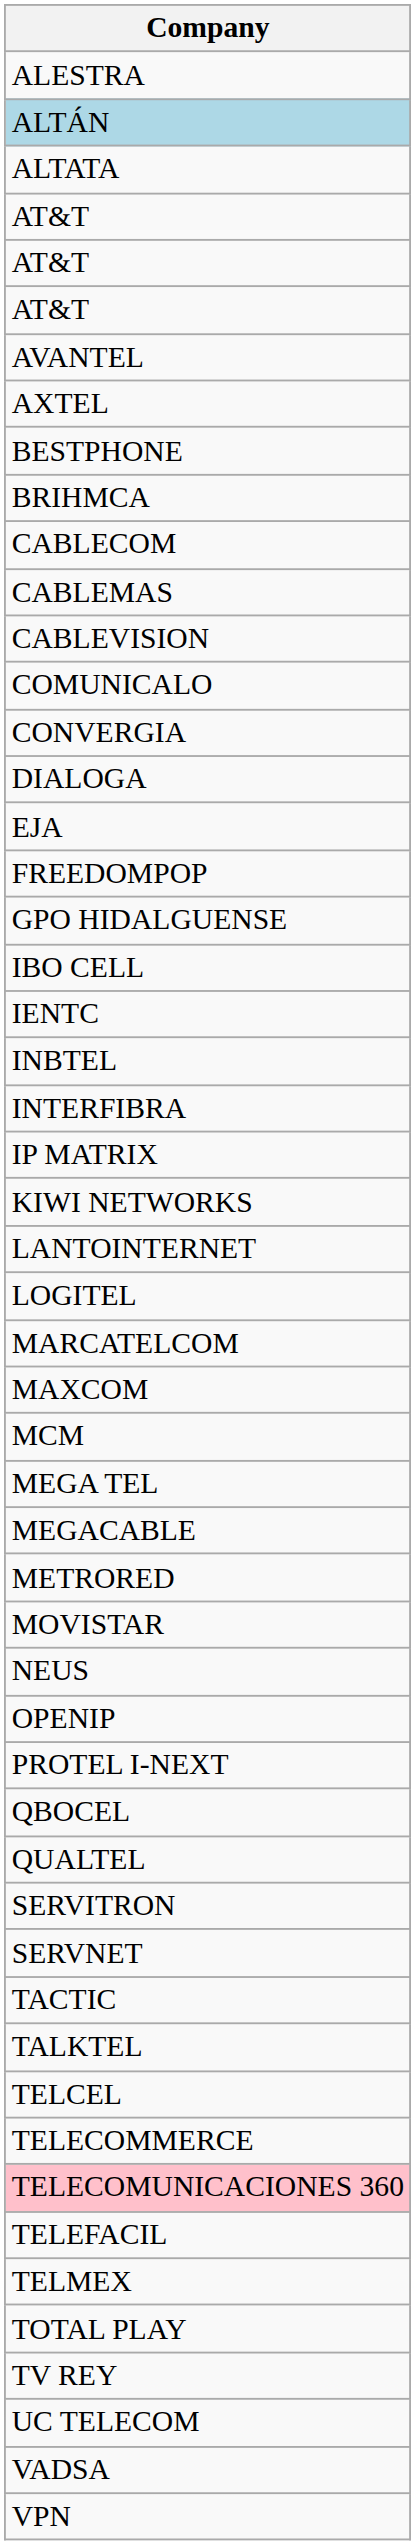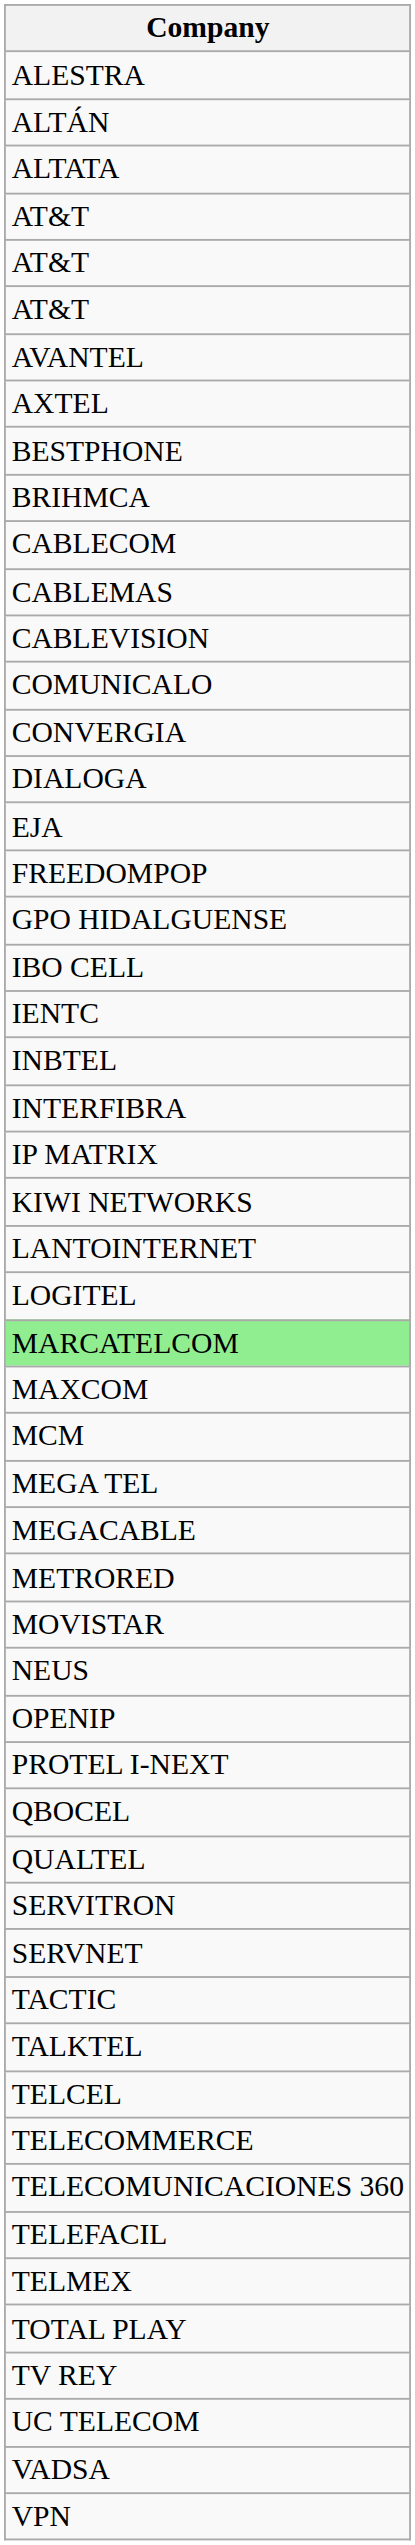(61, 121) lightblue background -> (61, 121) no background
(125, 1342) no background -> (125, 1342) lightgreen background
(208, 2187) pink background -> (208, 2187) no background
